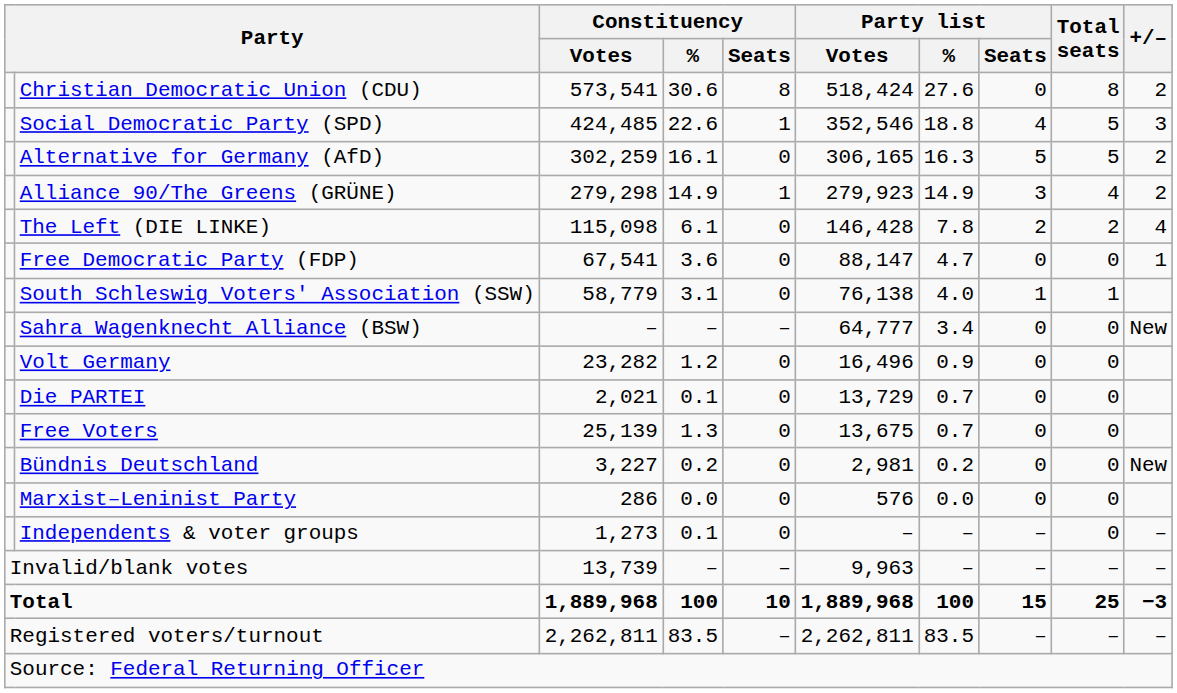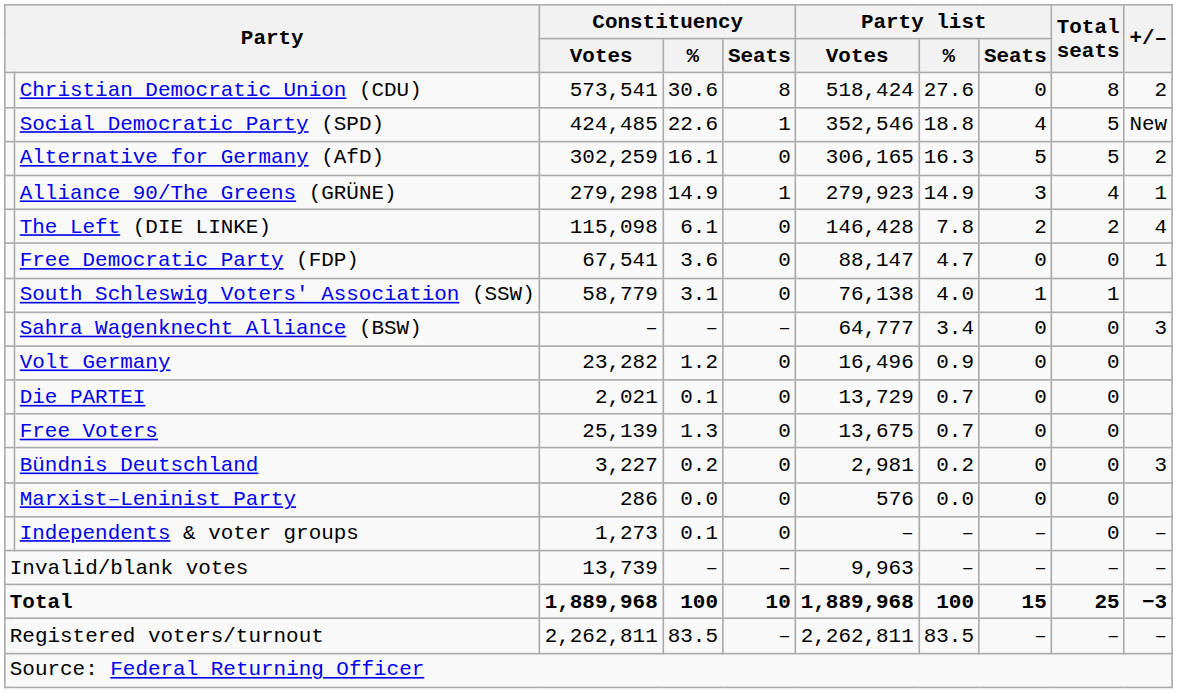(1161, 124) 3 -> (1148, 124) New
(1161, 192) 2 -> (1161, 192) 1
(1148, 329) New -> (1161, 329) 3
(1148, 465) New -> (1161, 465) 3
